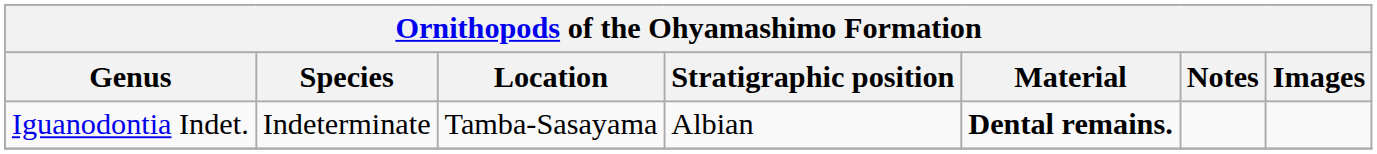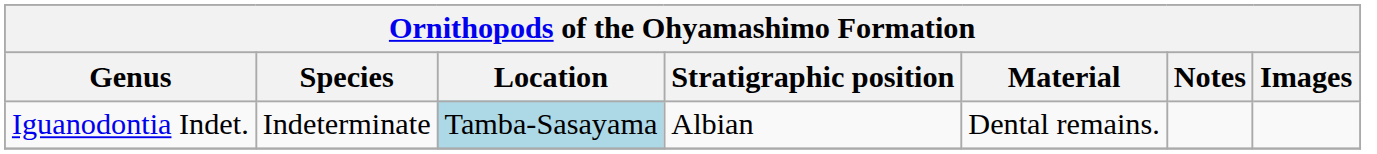(551, 124) no background -> (551, 124) lightblue background
(1071, 124) bold -> (1064, 124) normal
